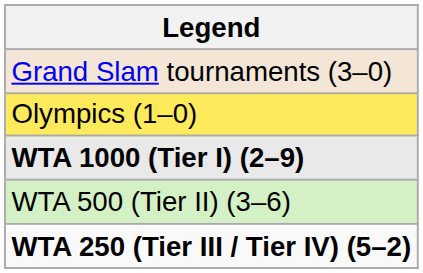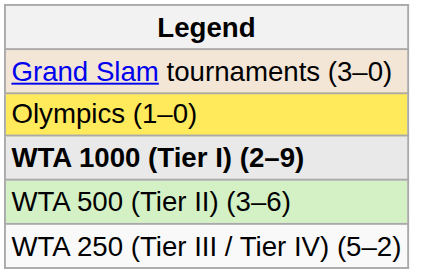(211, 246) bold -> (206, 246) normal
